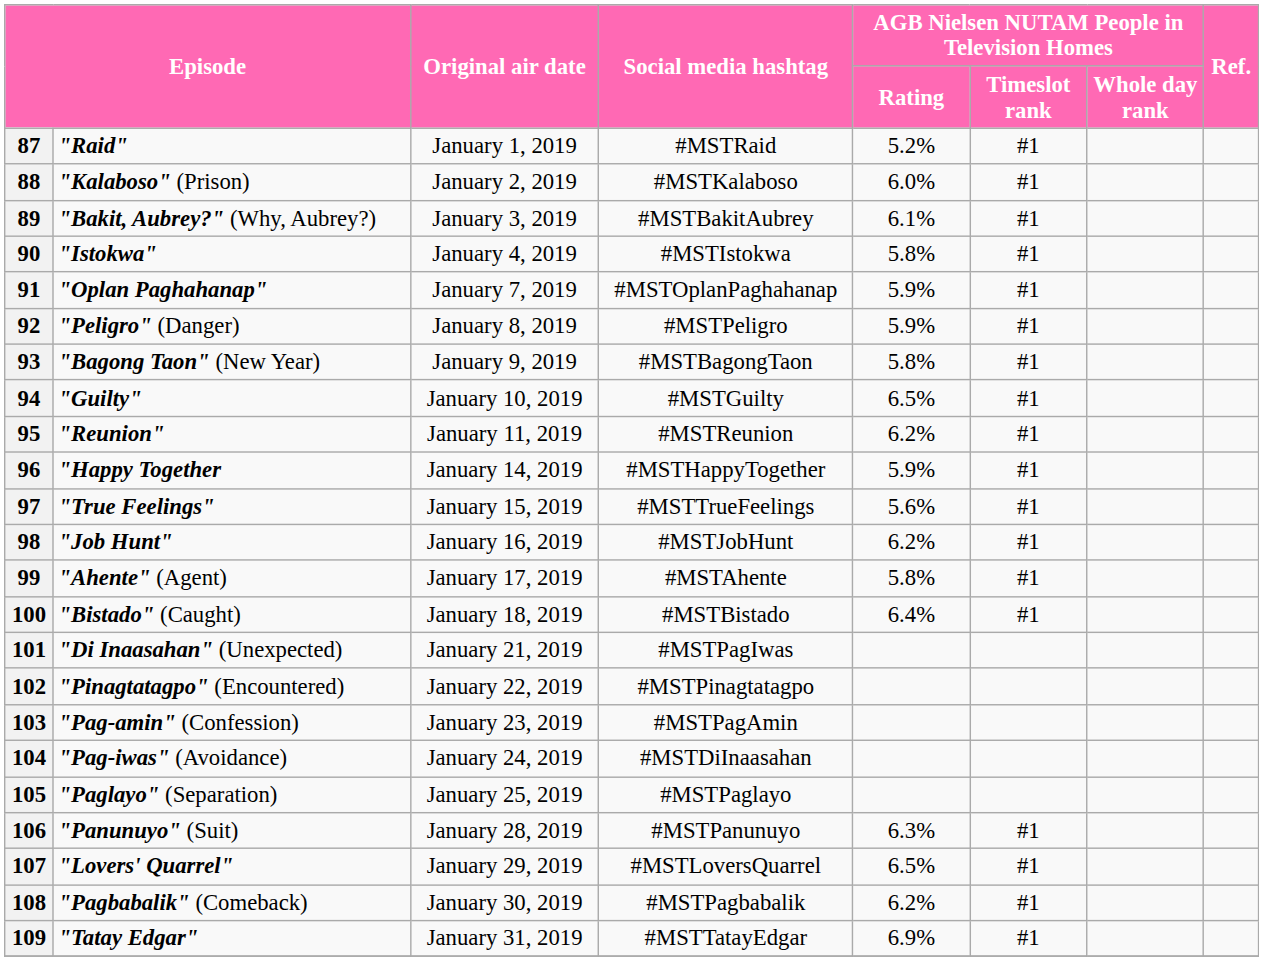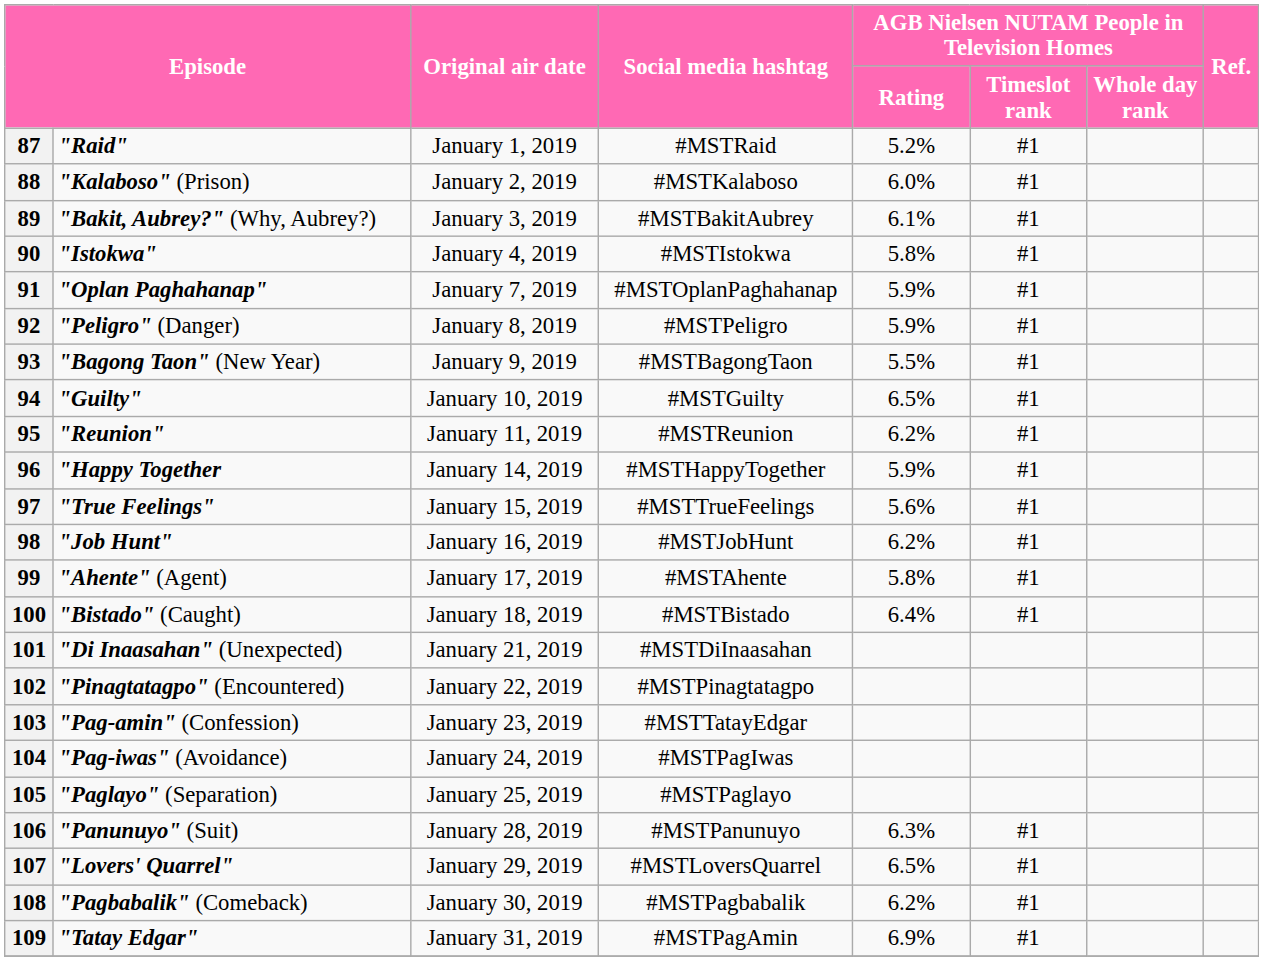(911, 361) 5.8% -> (911, 361) 5.5%
(726, 650) #MSTPagIwas -> (726, 650) #MSTDiInaasahan
(726, 722) #MSTPagAmin -> (726, 722) #MSTTatayEdgar
(726, 758) #MSTDiInaasahan -> (726, 758) #MSTPagIwas
(726, 938) #MSTTatayEdgar -> (726, 938) #MSTPagAmin
